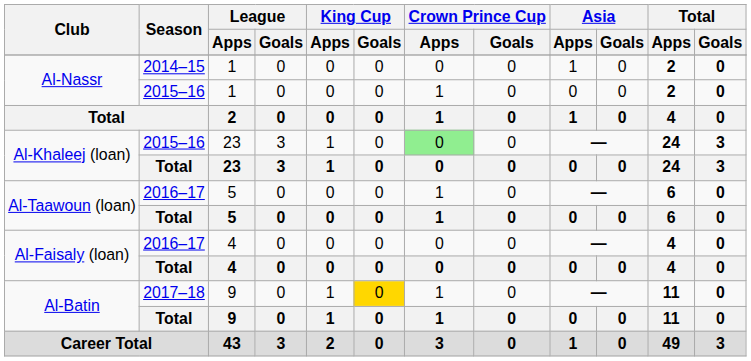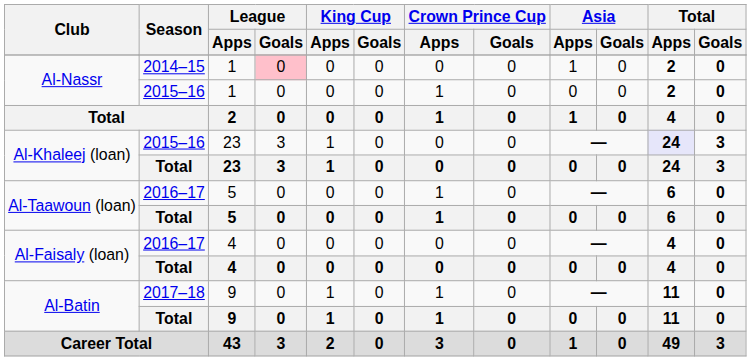(281, 67) no background -> (281, 67) pink background
(439, 142) lightgreen background -> (439, 142) no background
(671, 142) no background -> (671, 142) lavender background
(379, 293) gold background -> (379, 293) no background
